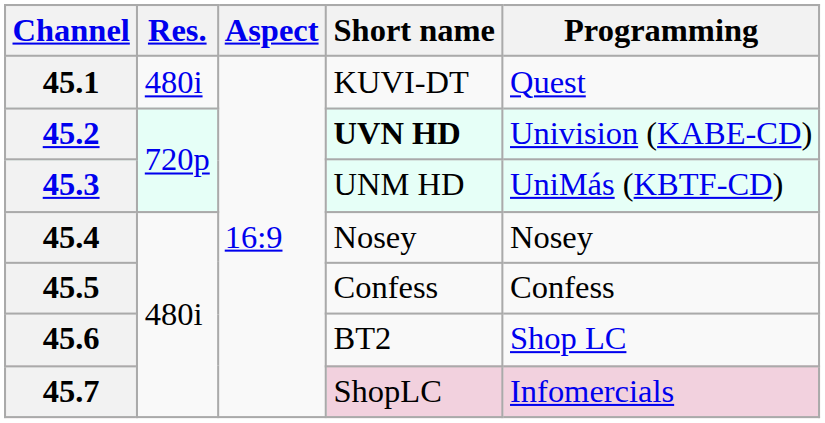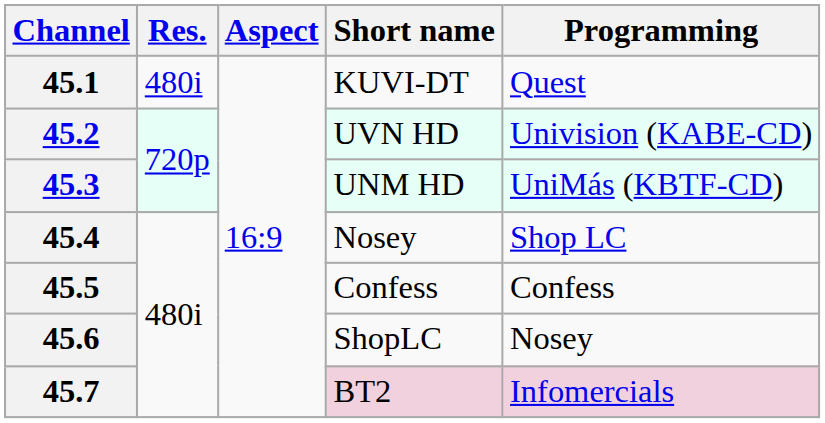(397, 133) bold -> (396, 133) normal
(552, 236) Nosey -> (568, 236) Shop LC
(362, 339) BT2 -> (388, 339) ShopLC
(568, 339) Shop LC -> (552, 339) Nosey
(388, 390) ShopLC -> (362, 390) BT2
